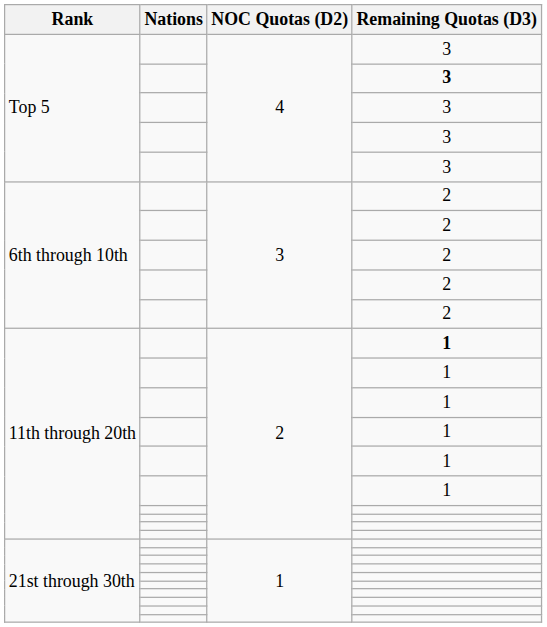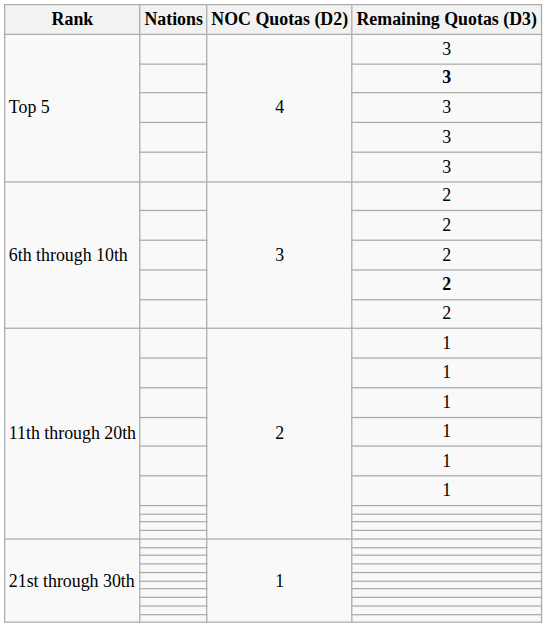(447, 284) normal -> (447, 284) bold
(447, 343) bold -> (447, 343) normal
